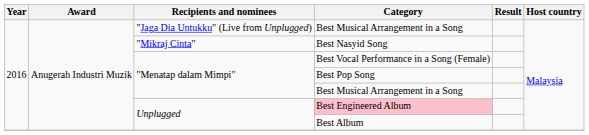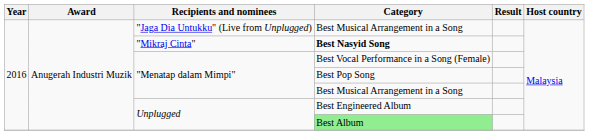(352, 43) normal -> (353, 43) bold
(364, 106) pink background -> (364, 106) no background
(340, 122) no background -> (340, 122) lightgreen background
